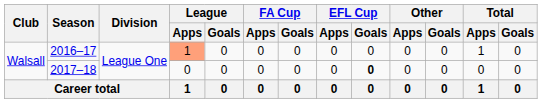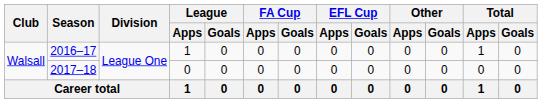(187, 51) lightsalmon background -> (187, 51) no background
(371, 70) bold -> (371, 70) normal
